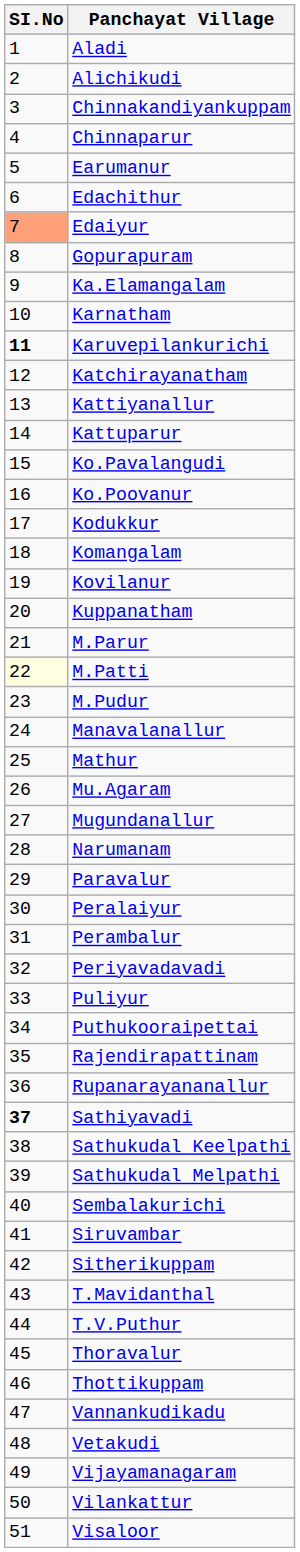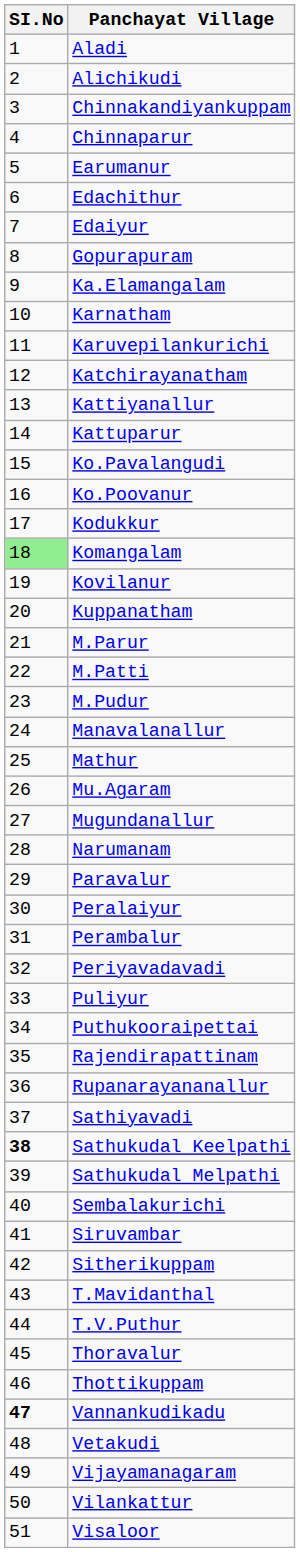(14, 227) lightsalmon background -> (14, 227) no background
(20, 346) bold -> (20, 346) normal
(20, 553) no background -> (20, 553) lightgreen background
(20, 672) lightyellow background -> (20, 672) no background
(20, 1117) bold -> (20, 1117) normal
(20, 1147) normal -> (20, 1147) bold
(20, 1414) normal -> (20, 1414) bold
